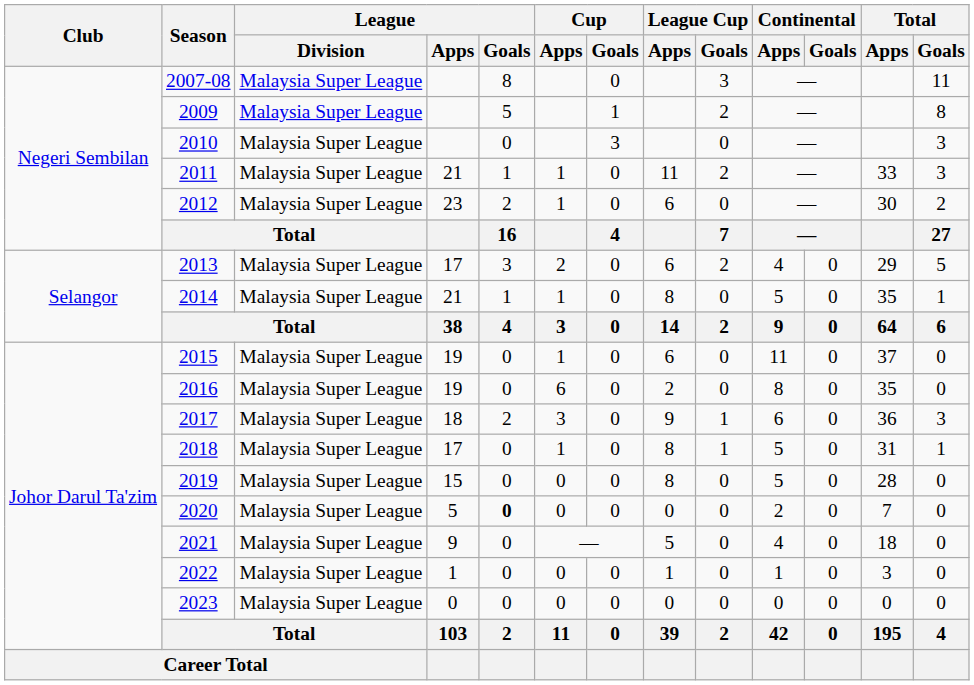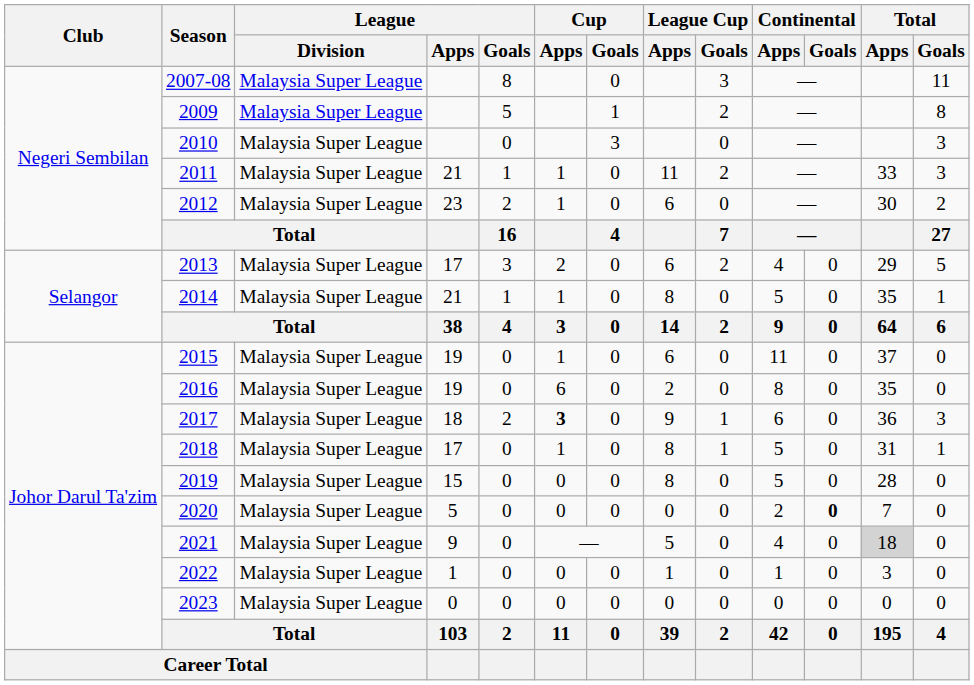(561, 419) normal -> (561, 419) bold
(507, 511) bold -> (507, 511) normal
(833, 511) normal -> (833, 511) bold
(887, 541) no background -> (887, 541) lightgrey background
